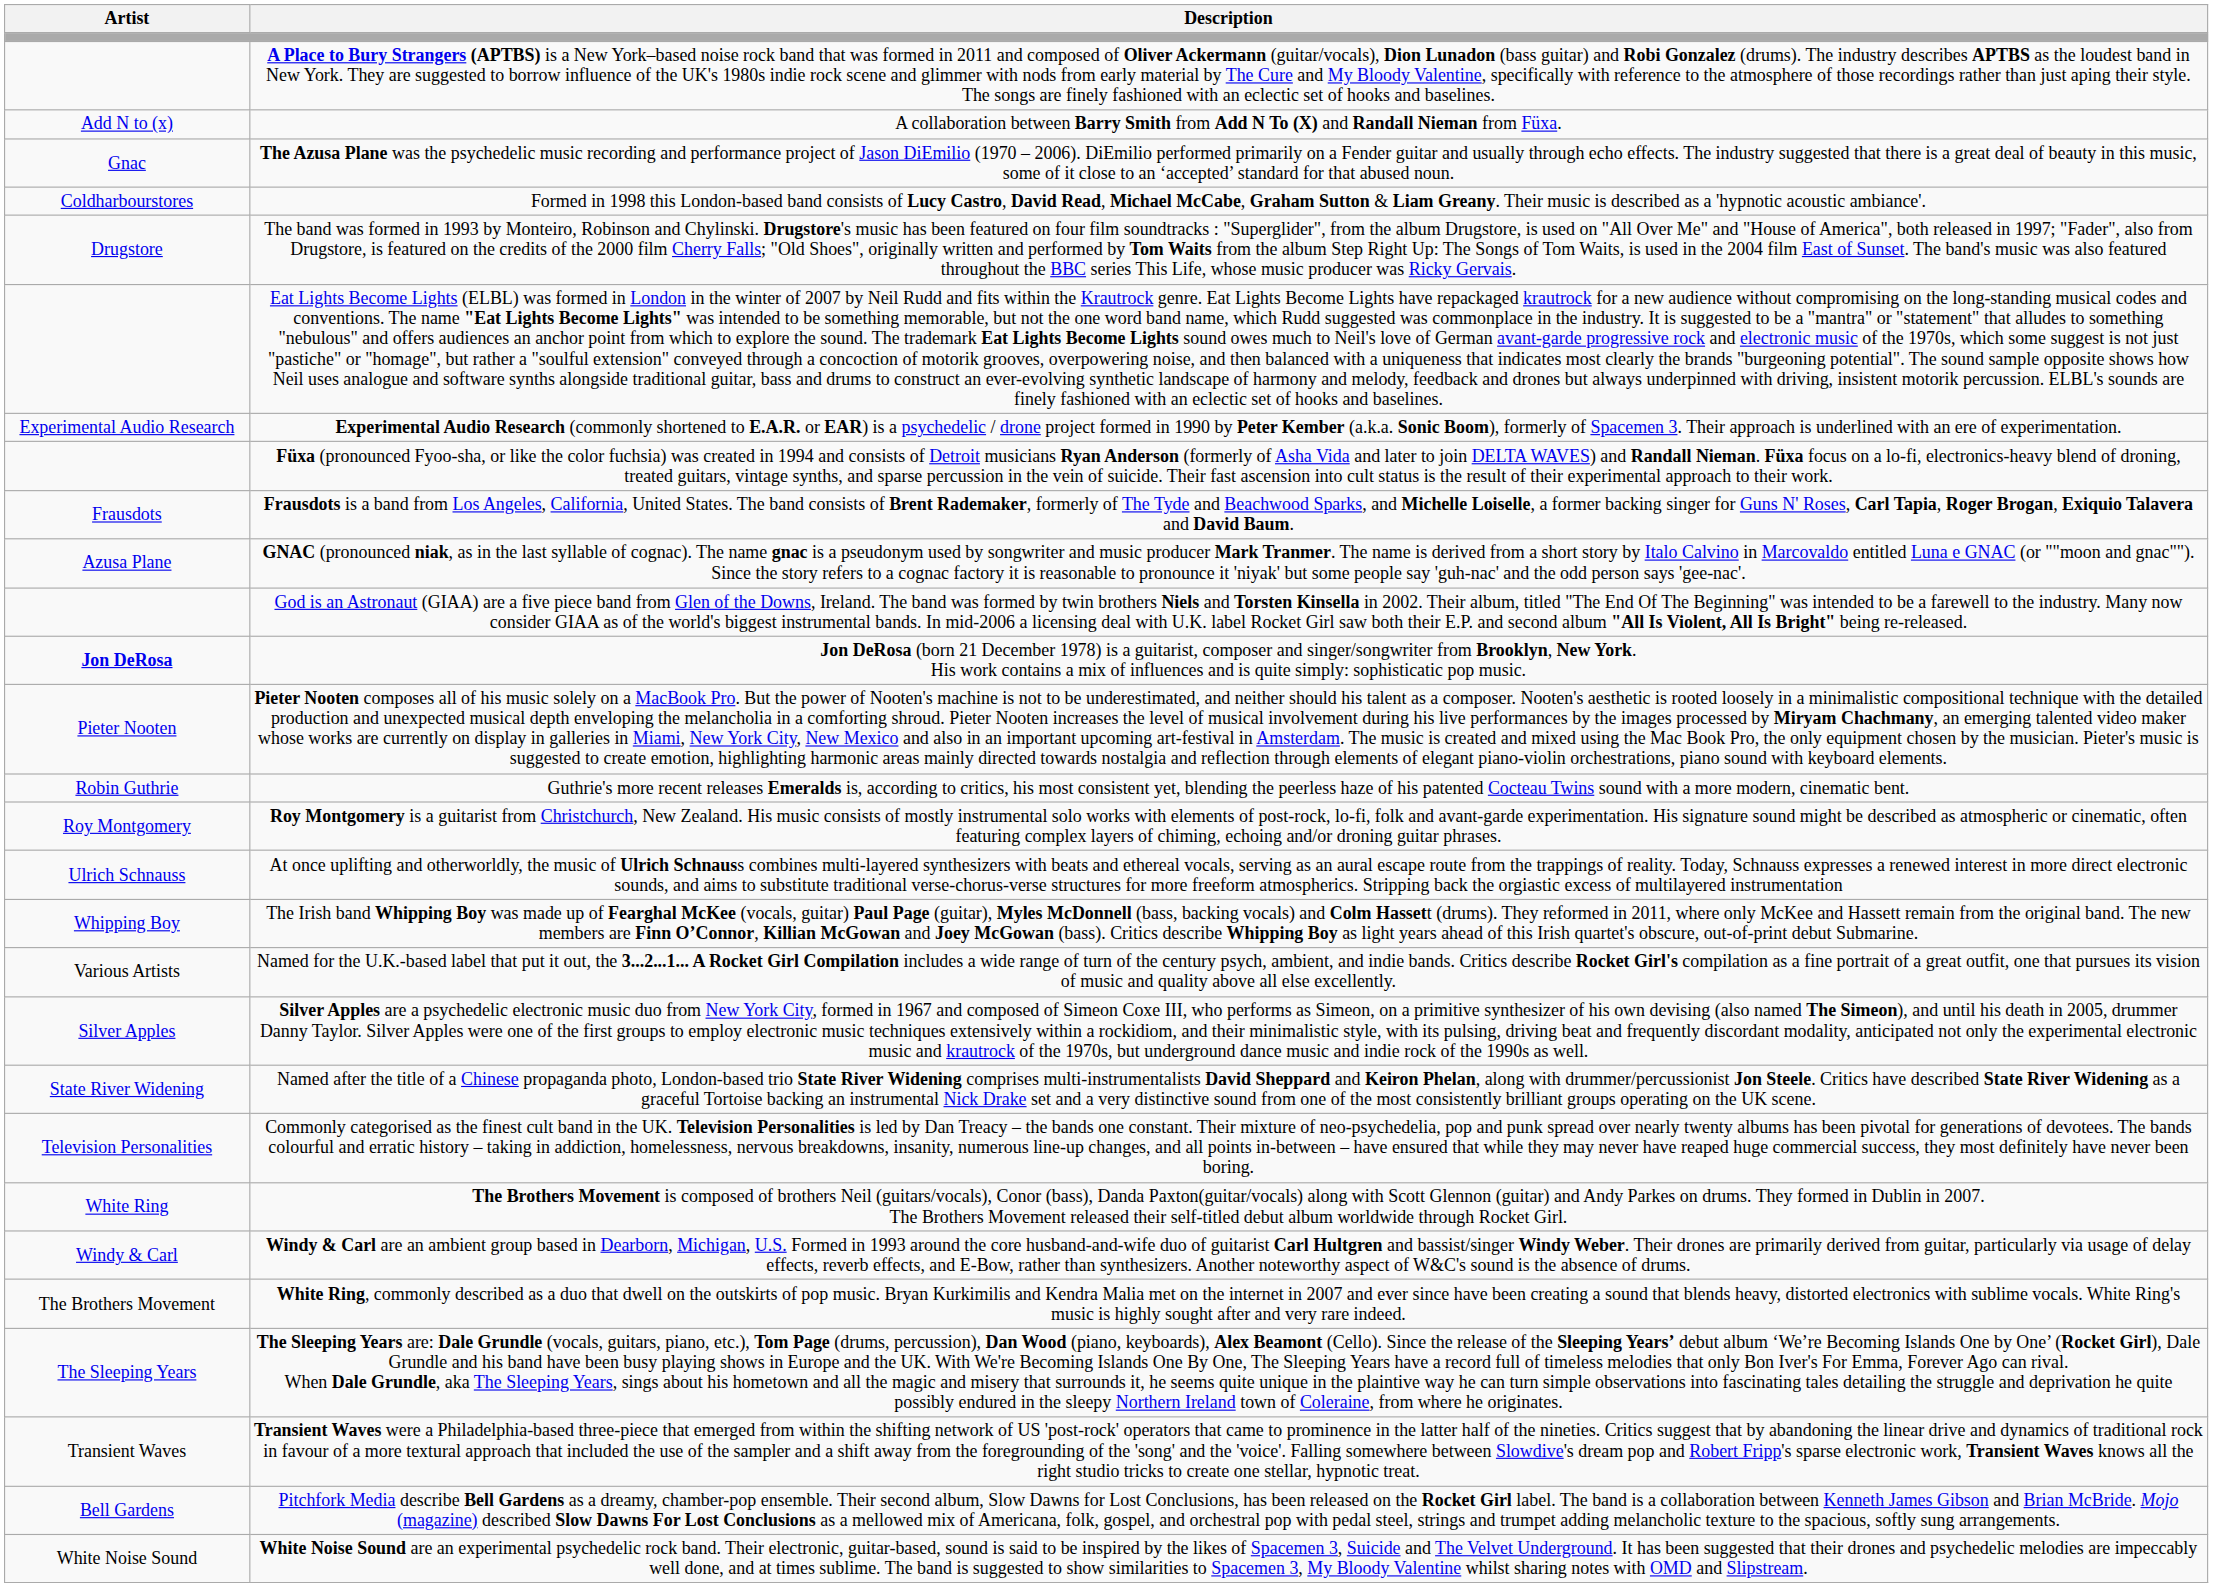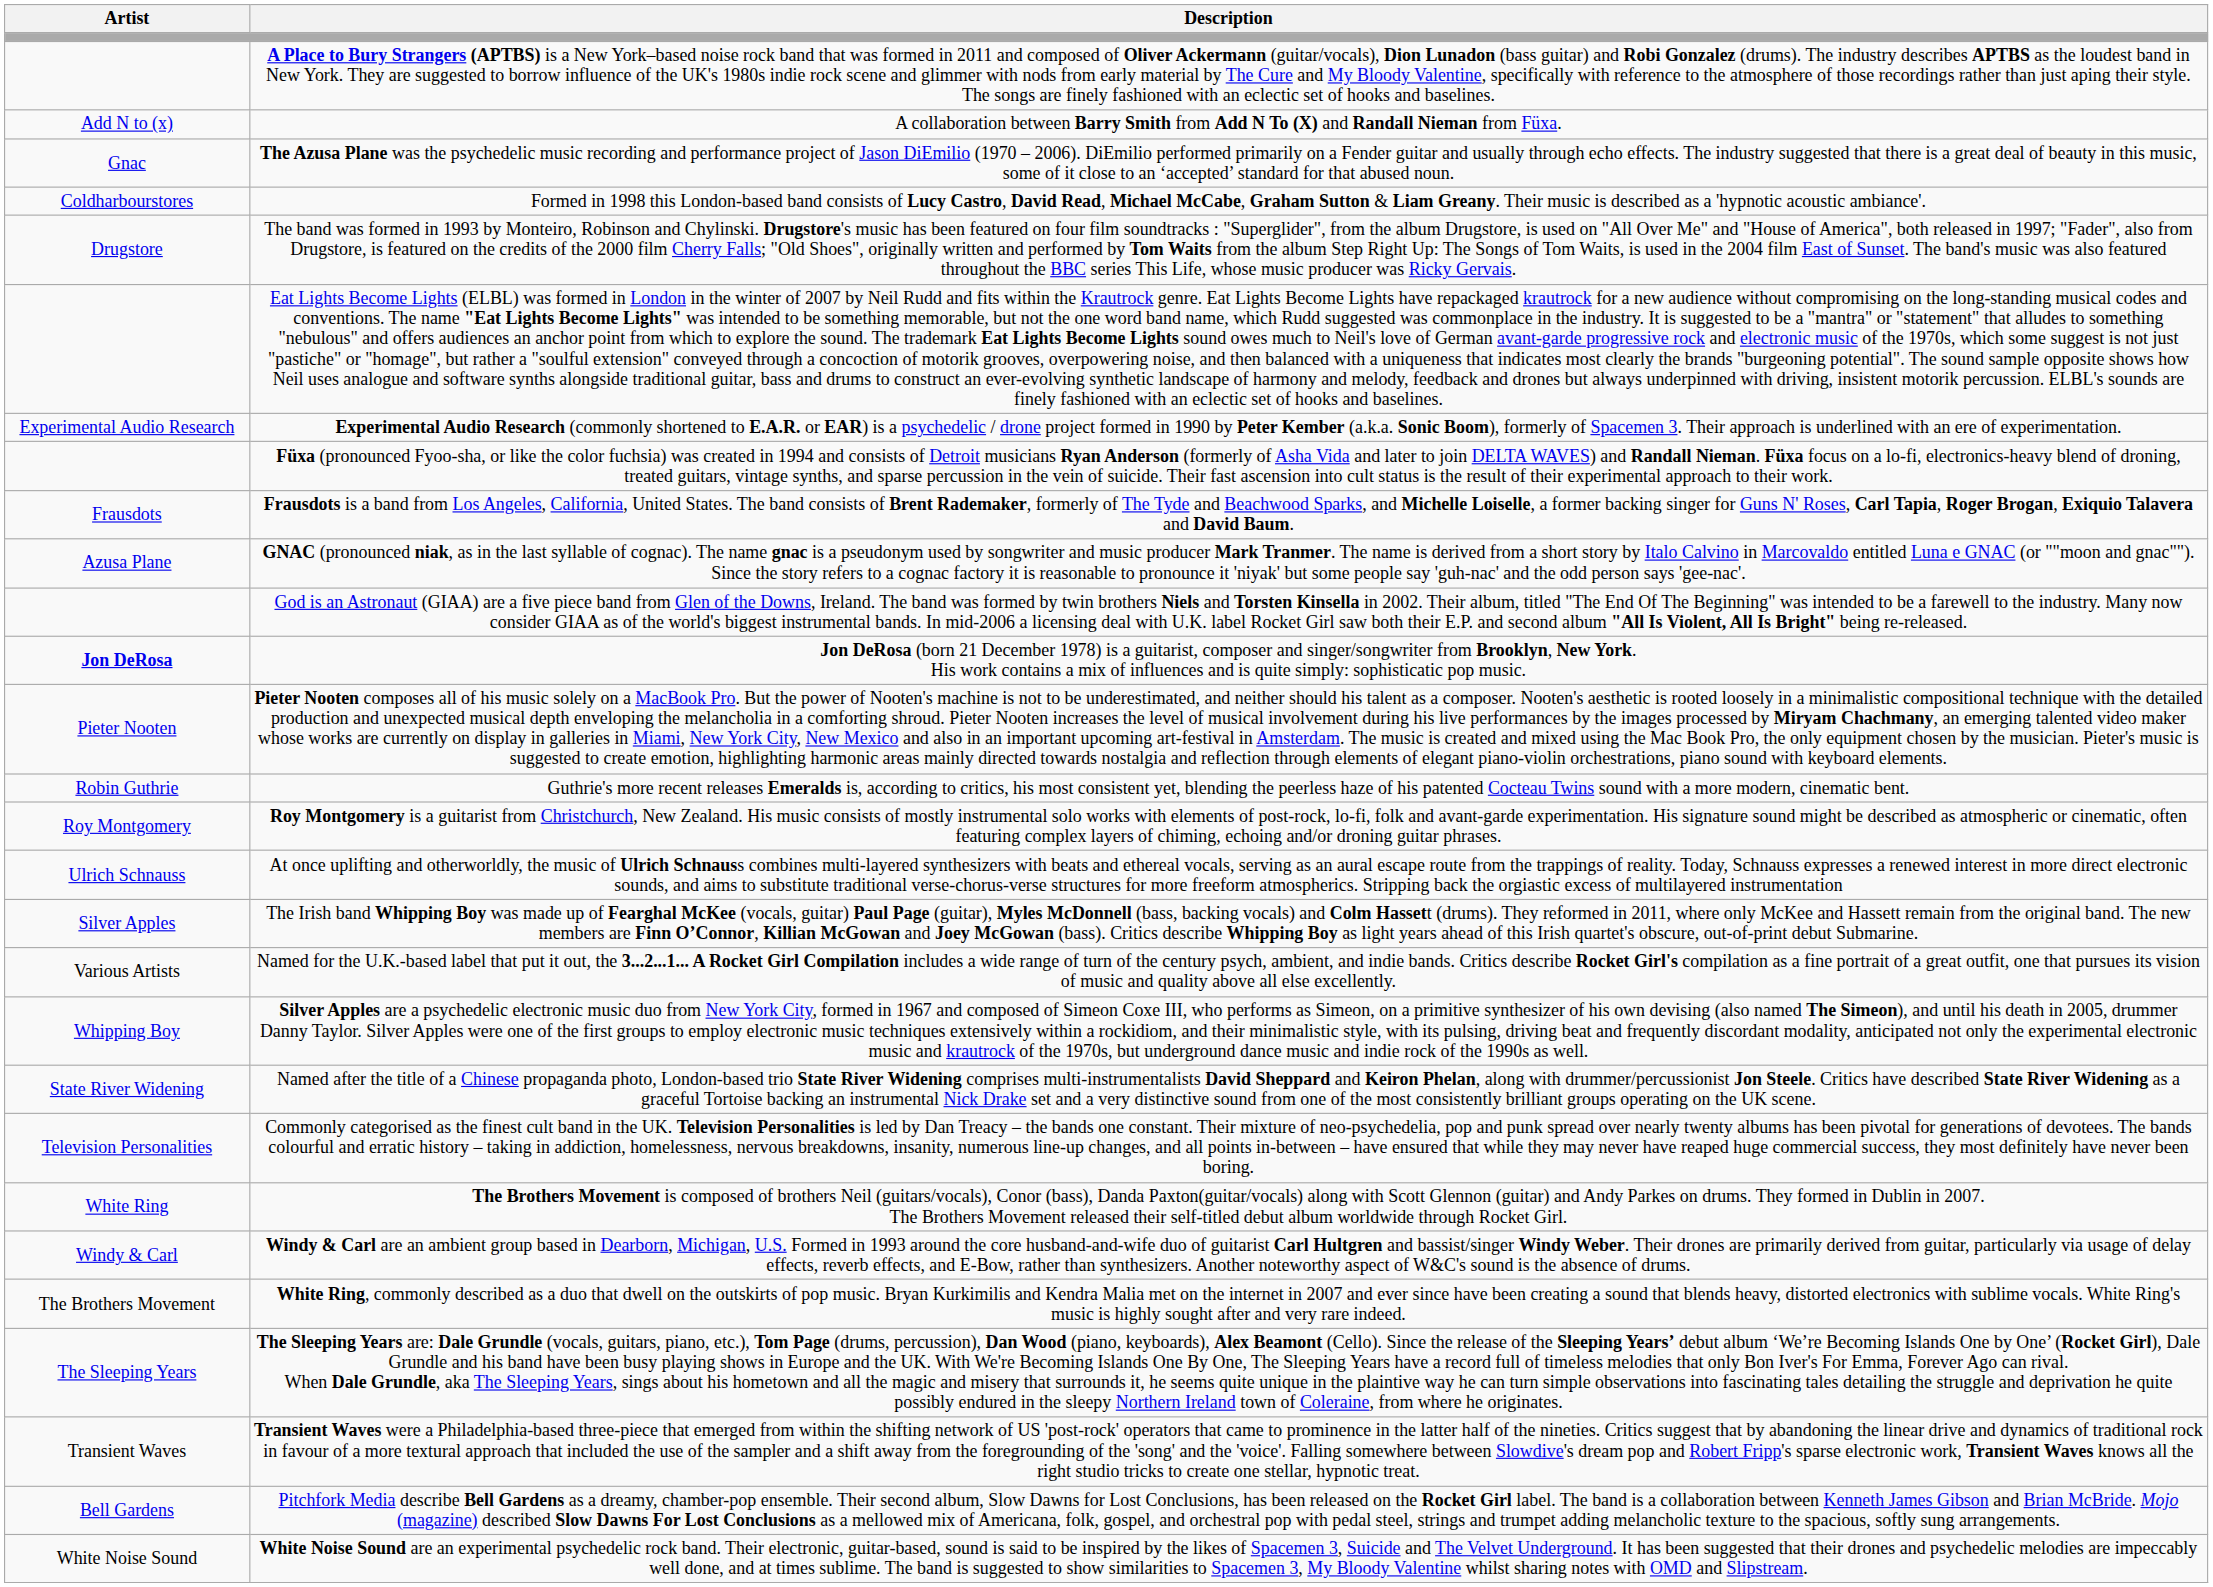(127, 923) Whipping Boy -> (127, 923) Silver Apples
(127, 1030) Silver Apples -> (127, 1030) Whipping Boy
